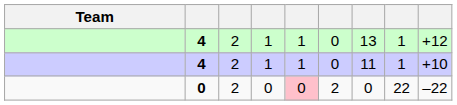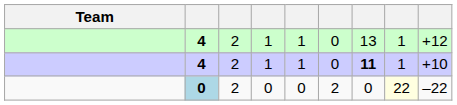(368, 65) normal -> (368, 65) bold
(202, 89) no background -> (202, 89) lightblue background
(302, 89) pink background -> (302, 89) no background
(402, 89) no background -> (402, 89) lightyellow background
